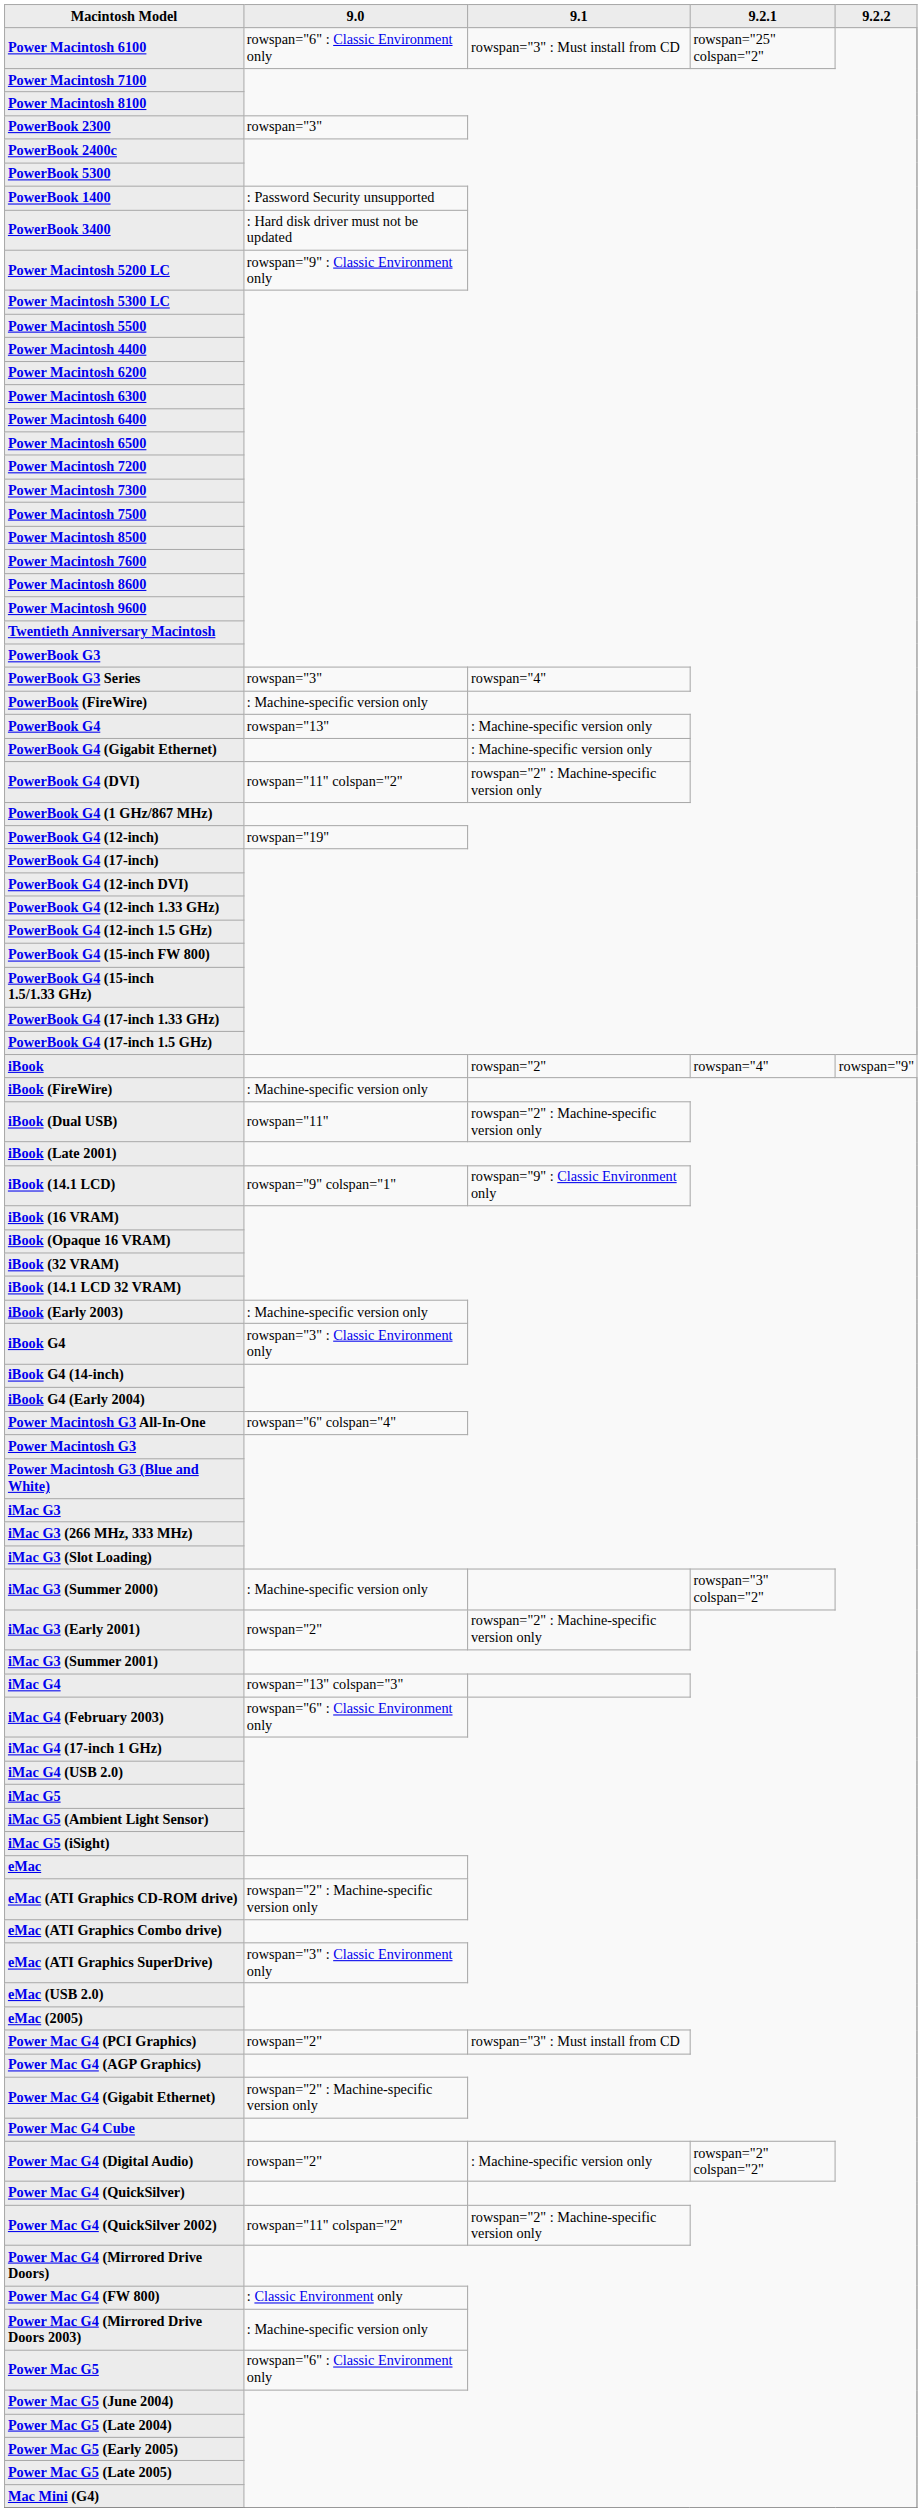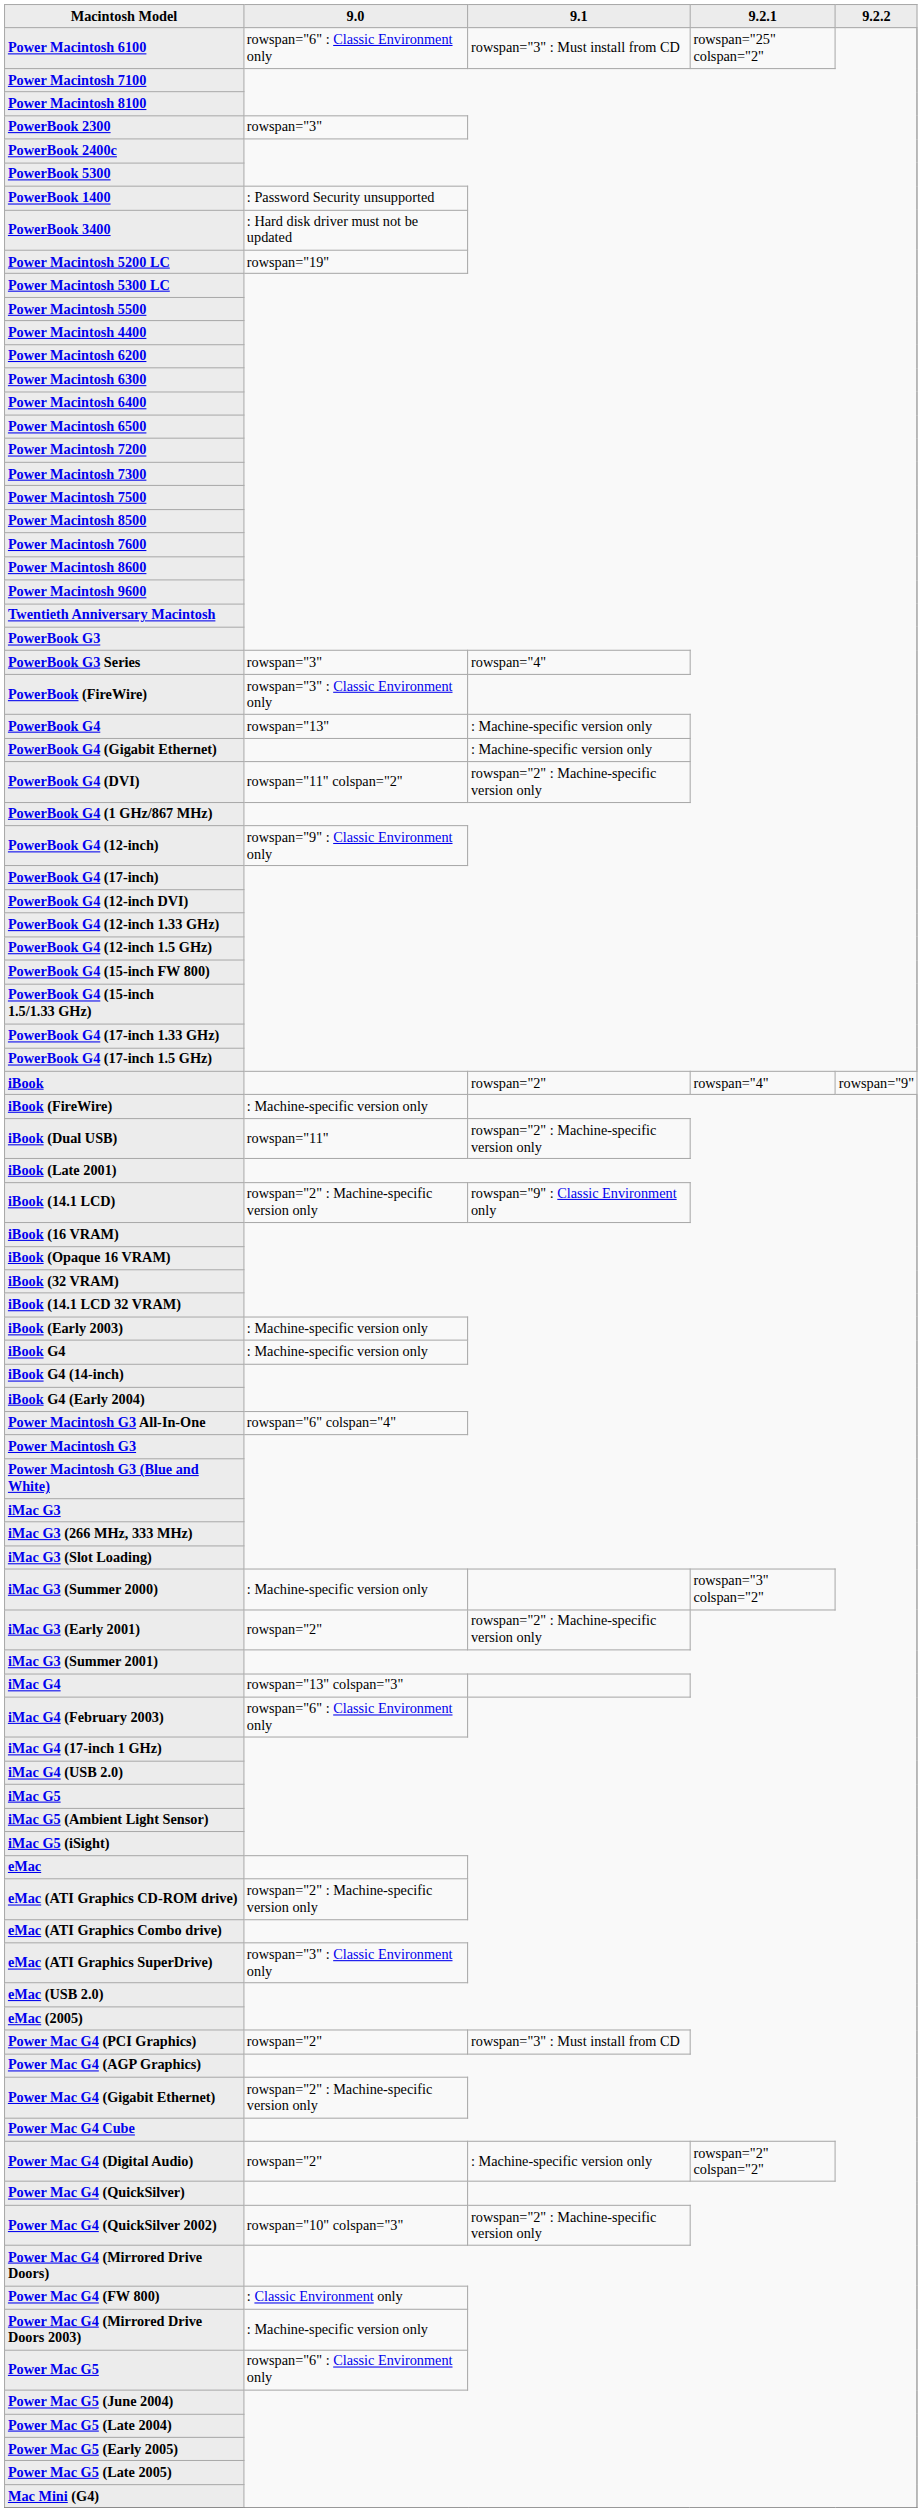(350, 269) rowspan="9" : Classic Environment only -> (288, 261) rowspan="19"
(337, 702) : Machine-specific version only -> (350, 693) rowspan="3" : Classic Environment only
(288, 836) rowspan="19" -> (350, 845) rowspan="9" : Classic Environment only
(321, 1185) rowspan="9" colspan="1" -> (340, 1202) rowspan="2" : Machine-specific version only
(350, 1343) rowspan="3" : Classic Environment only -> (337, 1351) : Machine-specific version only
(325, 2224) rowspan="11" colspan="2" -> (325, 2224) rowspan="10" colspan="3"
